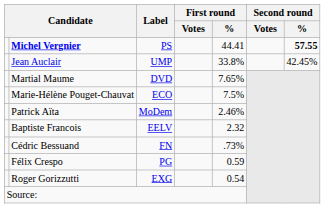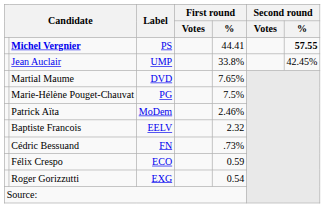(162, 95) ECO -> (166, 95) PG
(166, 161) PG -> (162, 161) ECO
